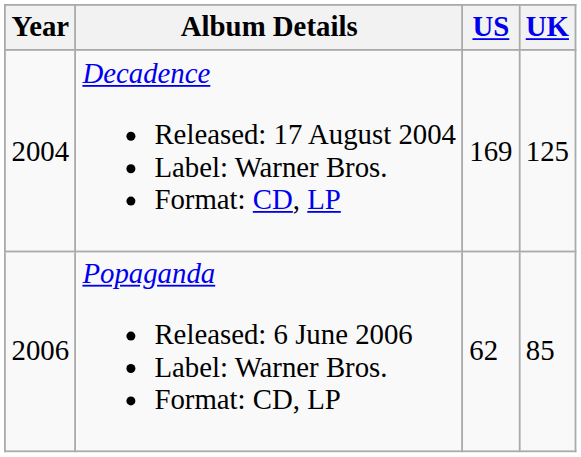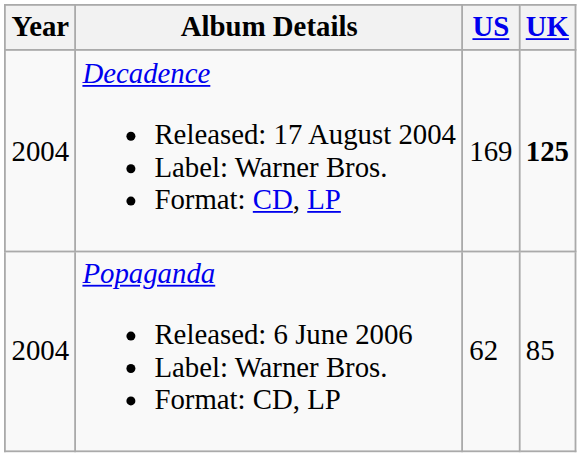(547, 150) normal -> (547, 150) bold
(40, 350) 2006 -> (40, 350) 2004
